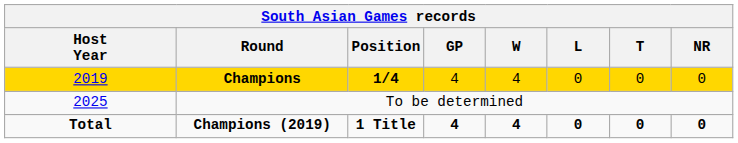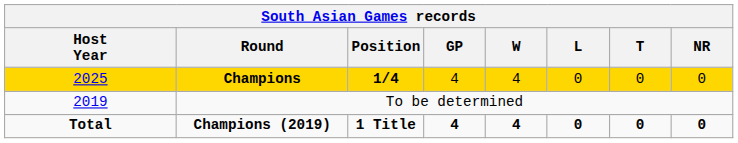(90, 79) 2019 -> (90, 79) 2025
(90, 103) 2025 -> (90, 103) 2019
